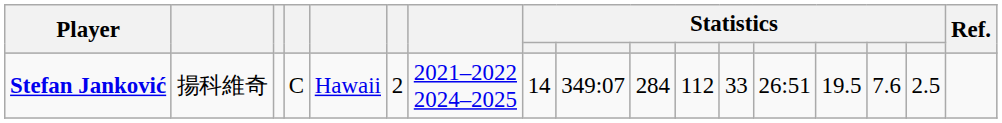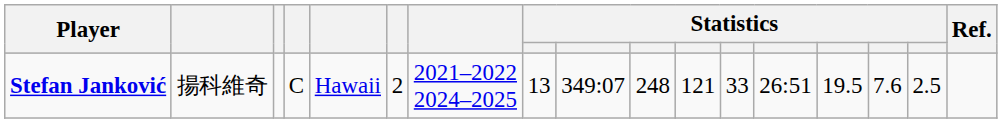(539, 85) 14 -> (539, 85) 13
(653, 85) 284 -> (653, 85) 248
(697, 85) 112 -> (698, 85) 121
